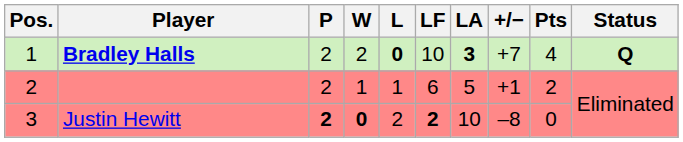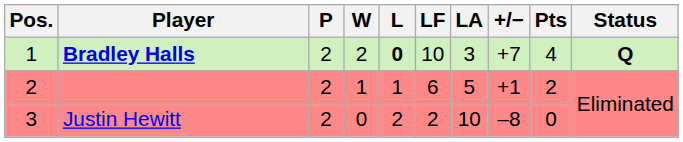(469, 53) bold -> (469, 53) normal
(326, 119) bold -> (326, 119) normal
(362, 119) bold -> (362, 119) normal
(433, 119) bold -> (433, 119) normal
